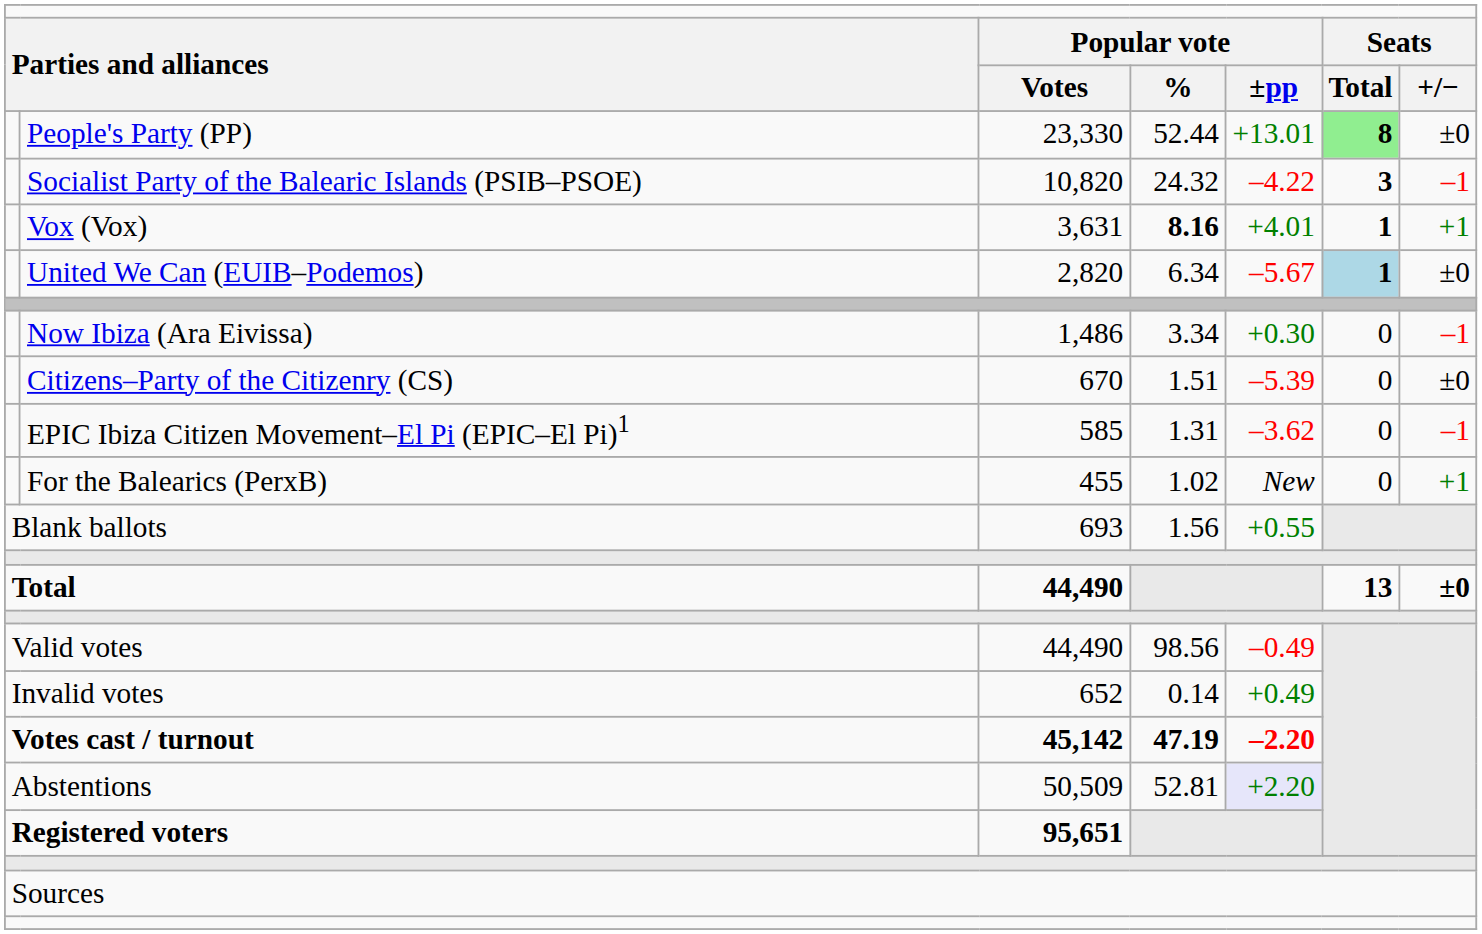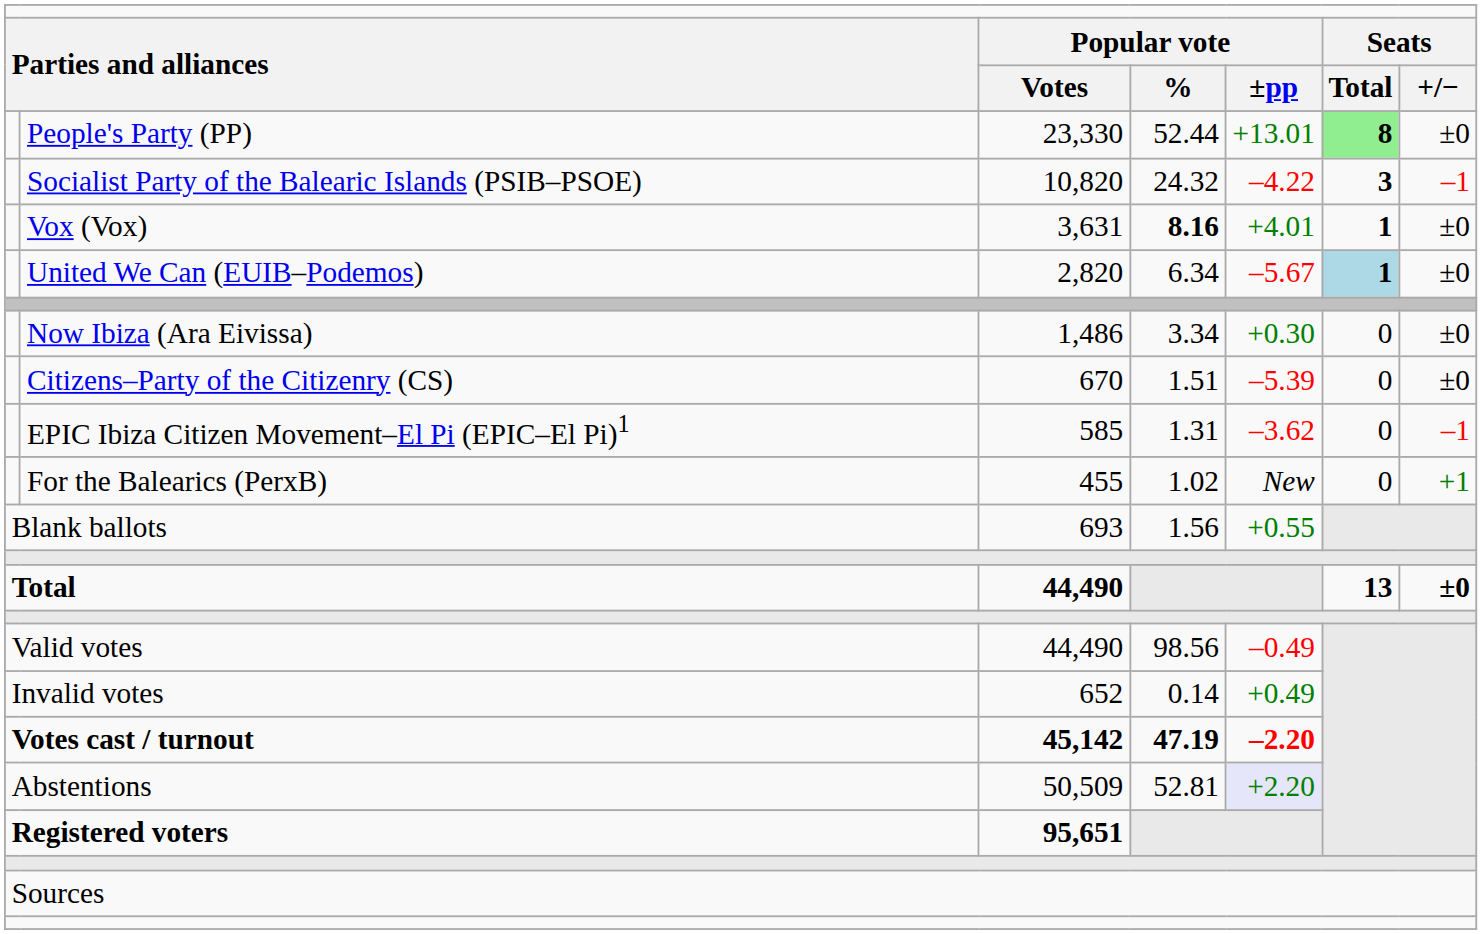(1454, 226) +1 -> (1455, 226) ±0
(1455, 333) –1 -> (1455, 333) ±0
